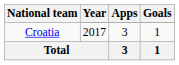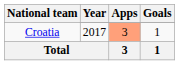(125, 32) no background -> (125, 32) lightsalmon background
